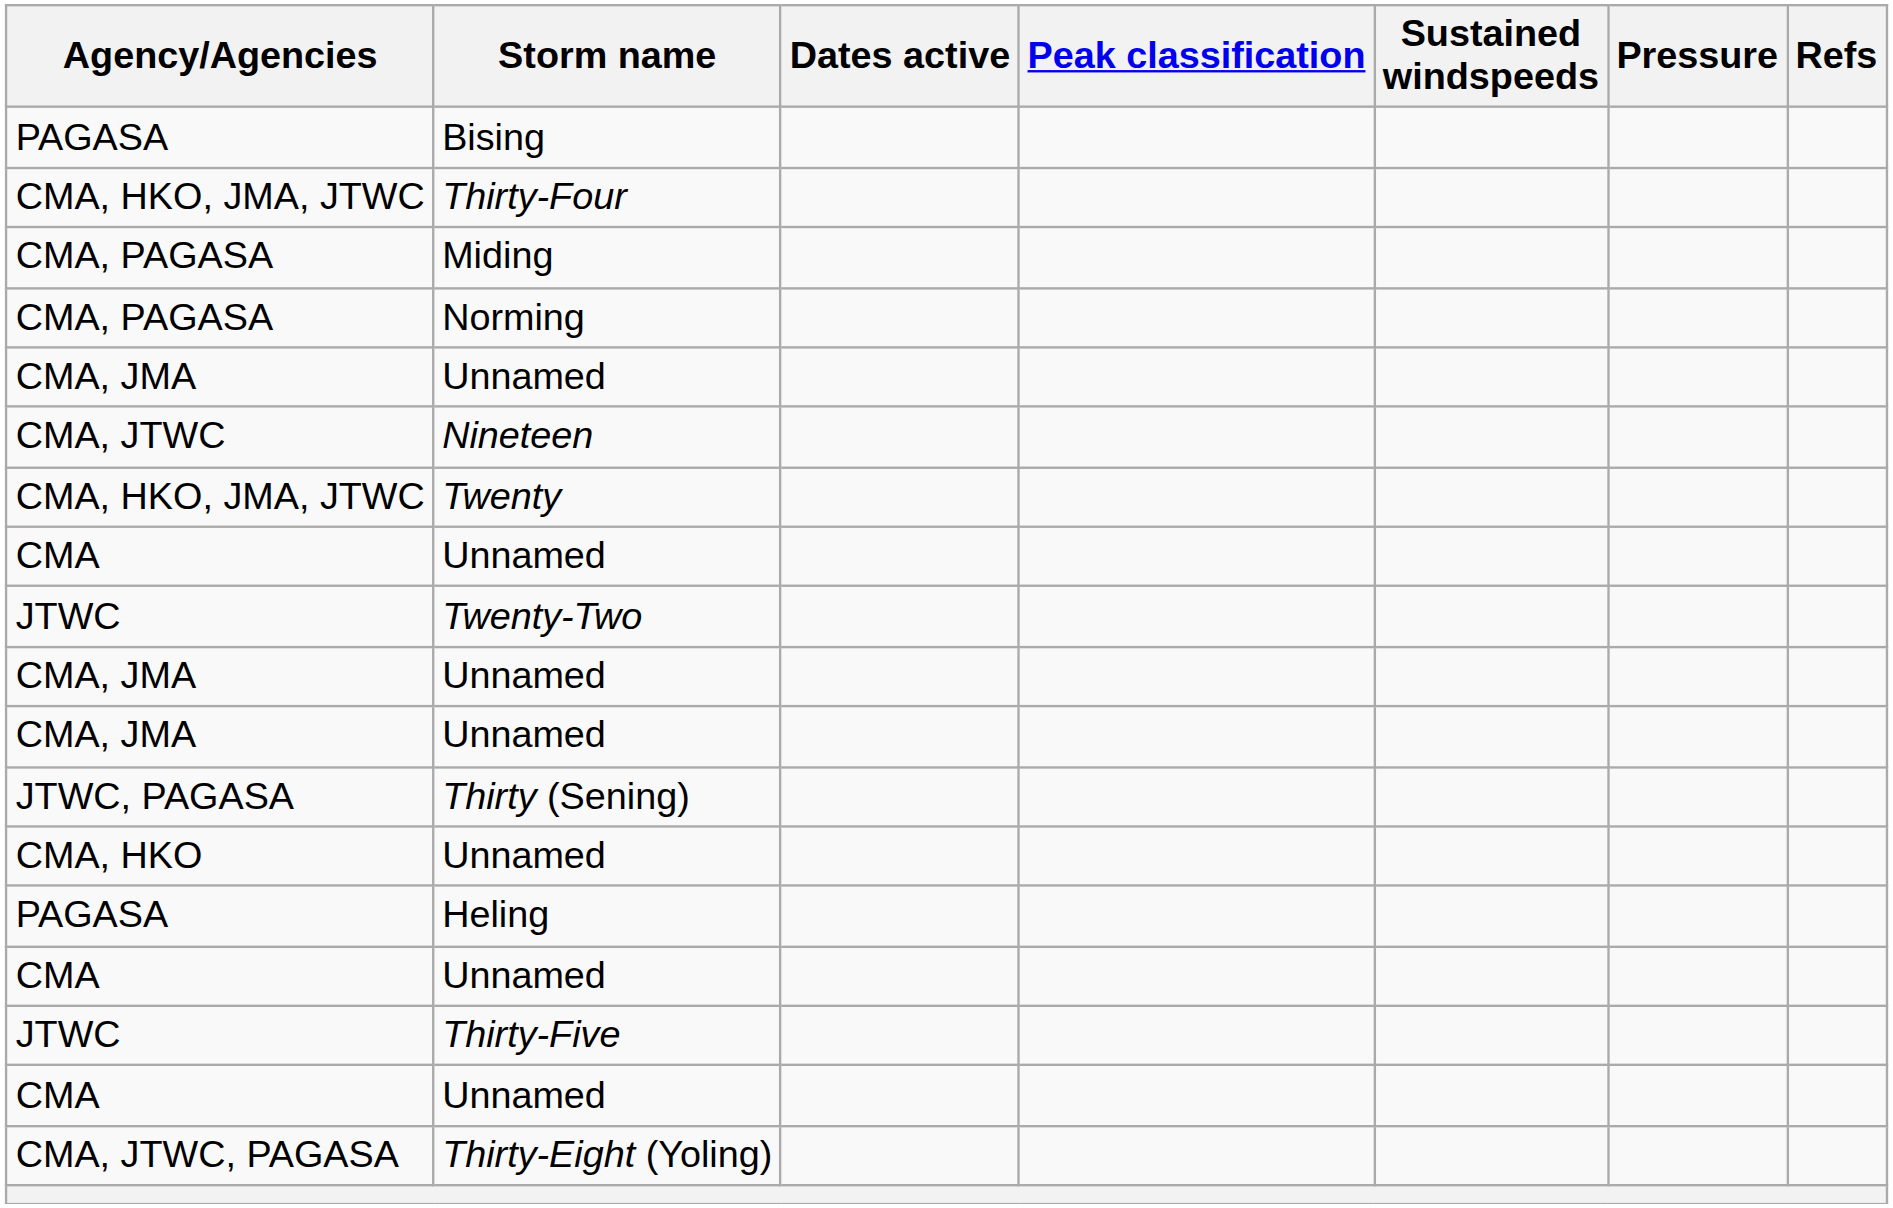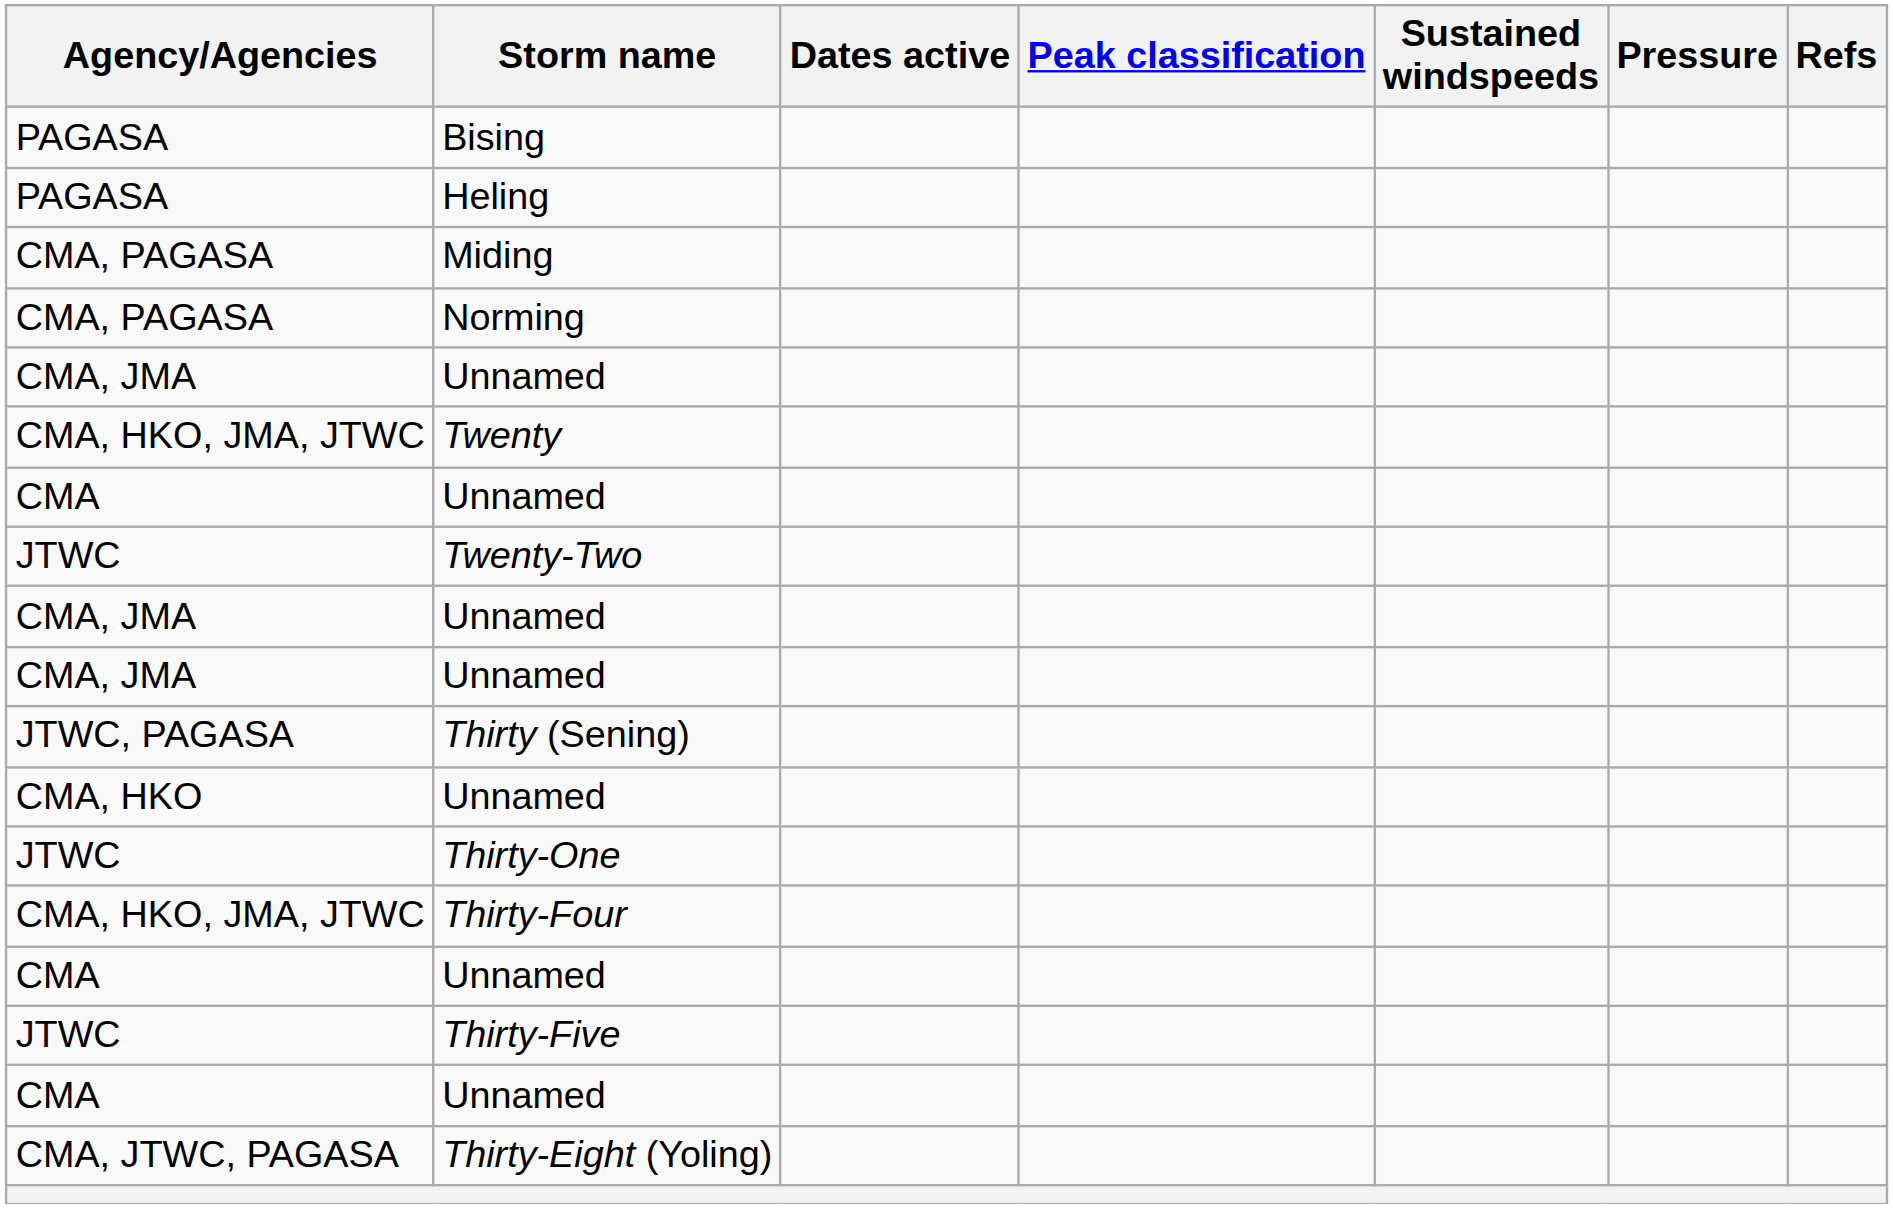rows swapped: (92, 915) <-> (220, 196)
- row: (121, 436)
+ row: (68, 855)
